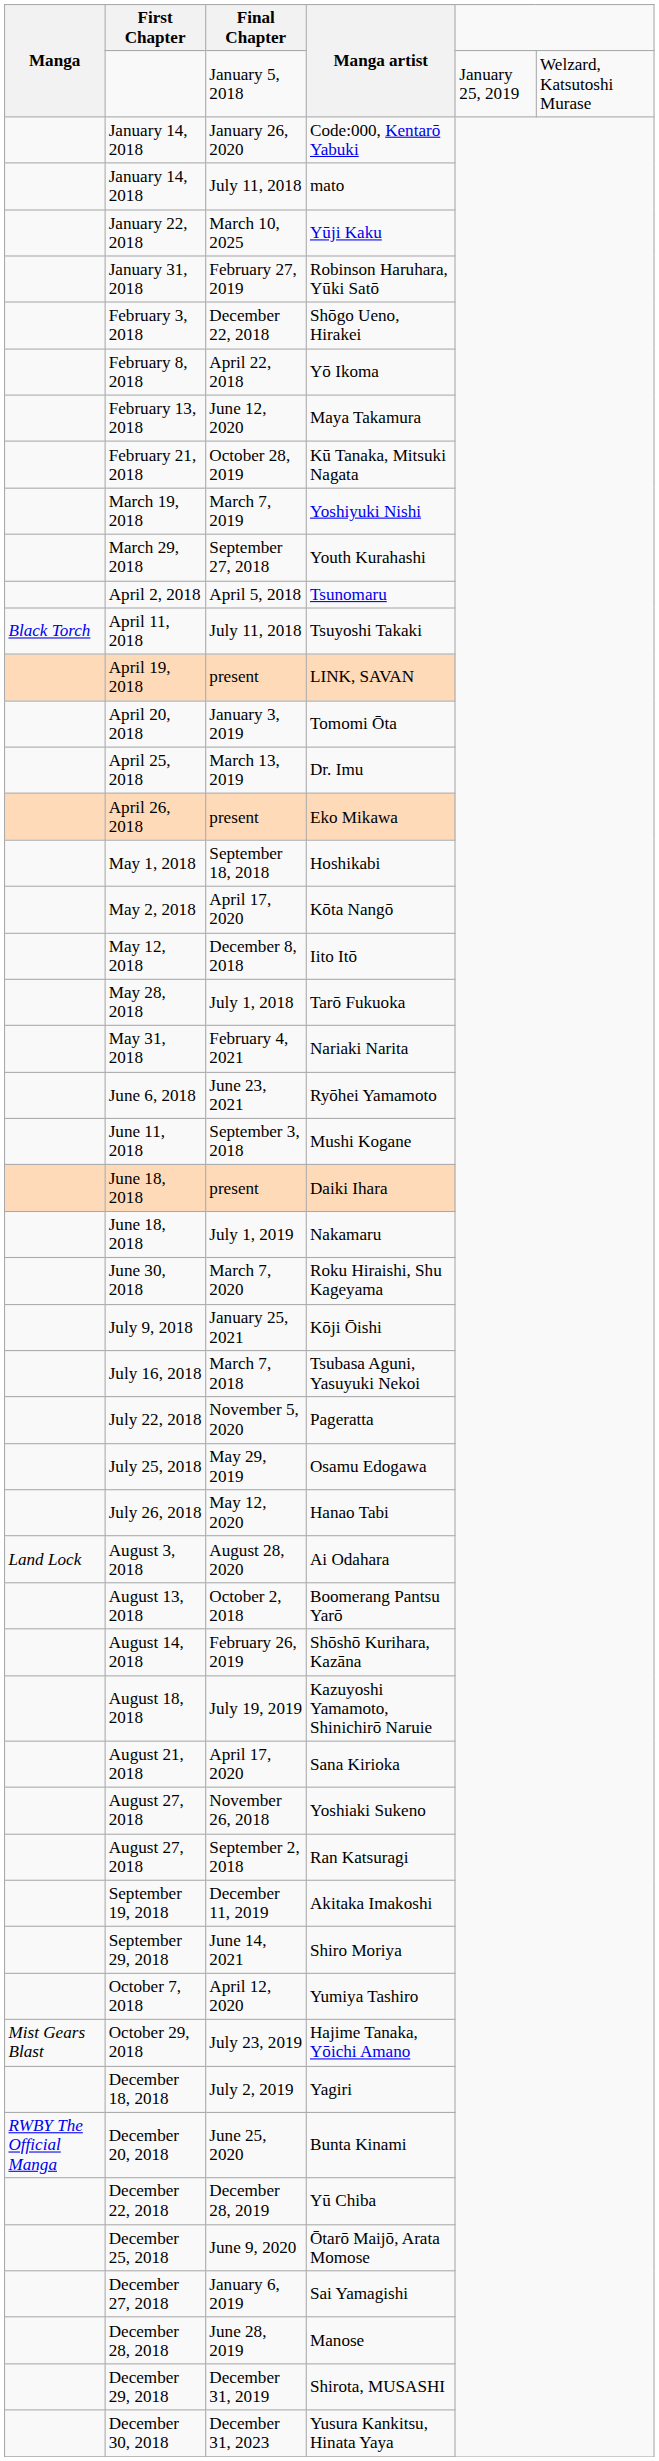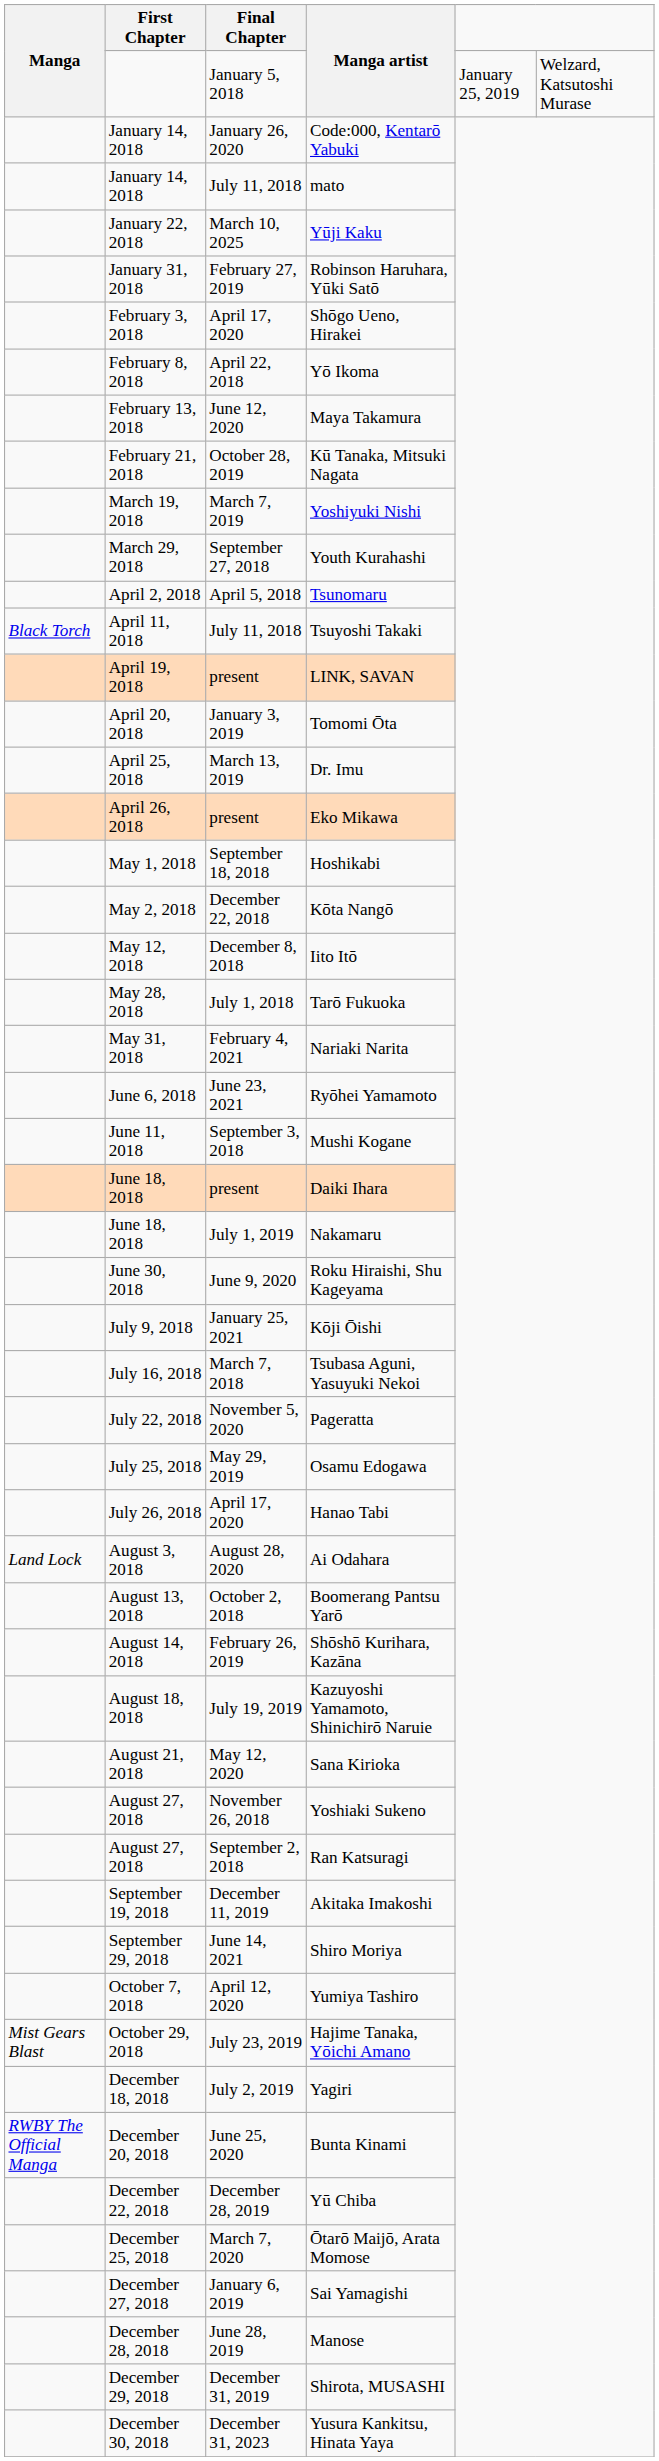(245, 325) December 22, 2018 -> (240, 325) April 17, 2020
(240, 909) April 17, 2020 -> (245, 909) December 22, 2018
(240, 1280) March 7, 2020 -> (253, 1280) June 9, 2020
(238, 1512) May 12, 2020 -> (240, 1512) April 17, 2020
(240, 1764) April 17, 2020 -> (238, 1764) May 12, 2020
(253, 2247) June 9, 2020 -> (240, 2247) March 7, 2020
